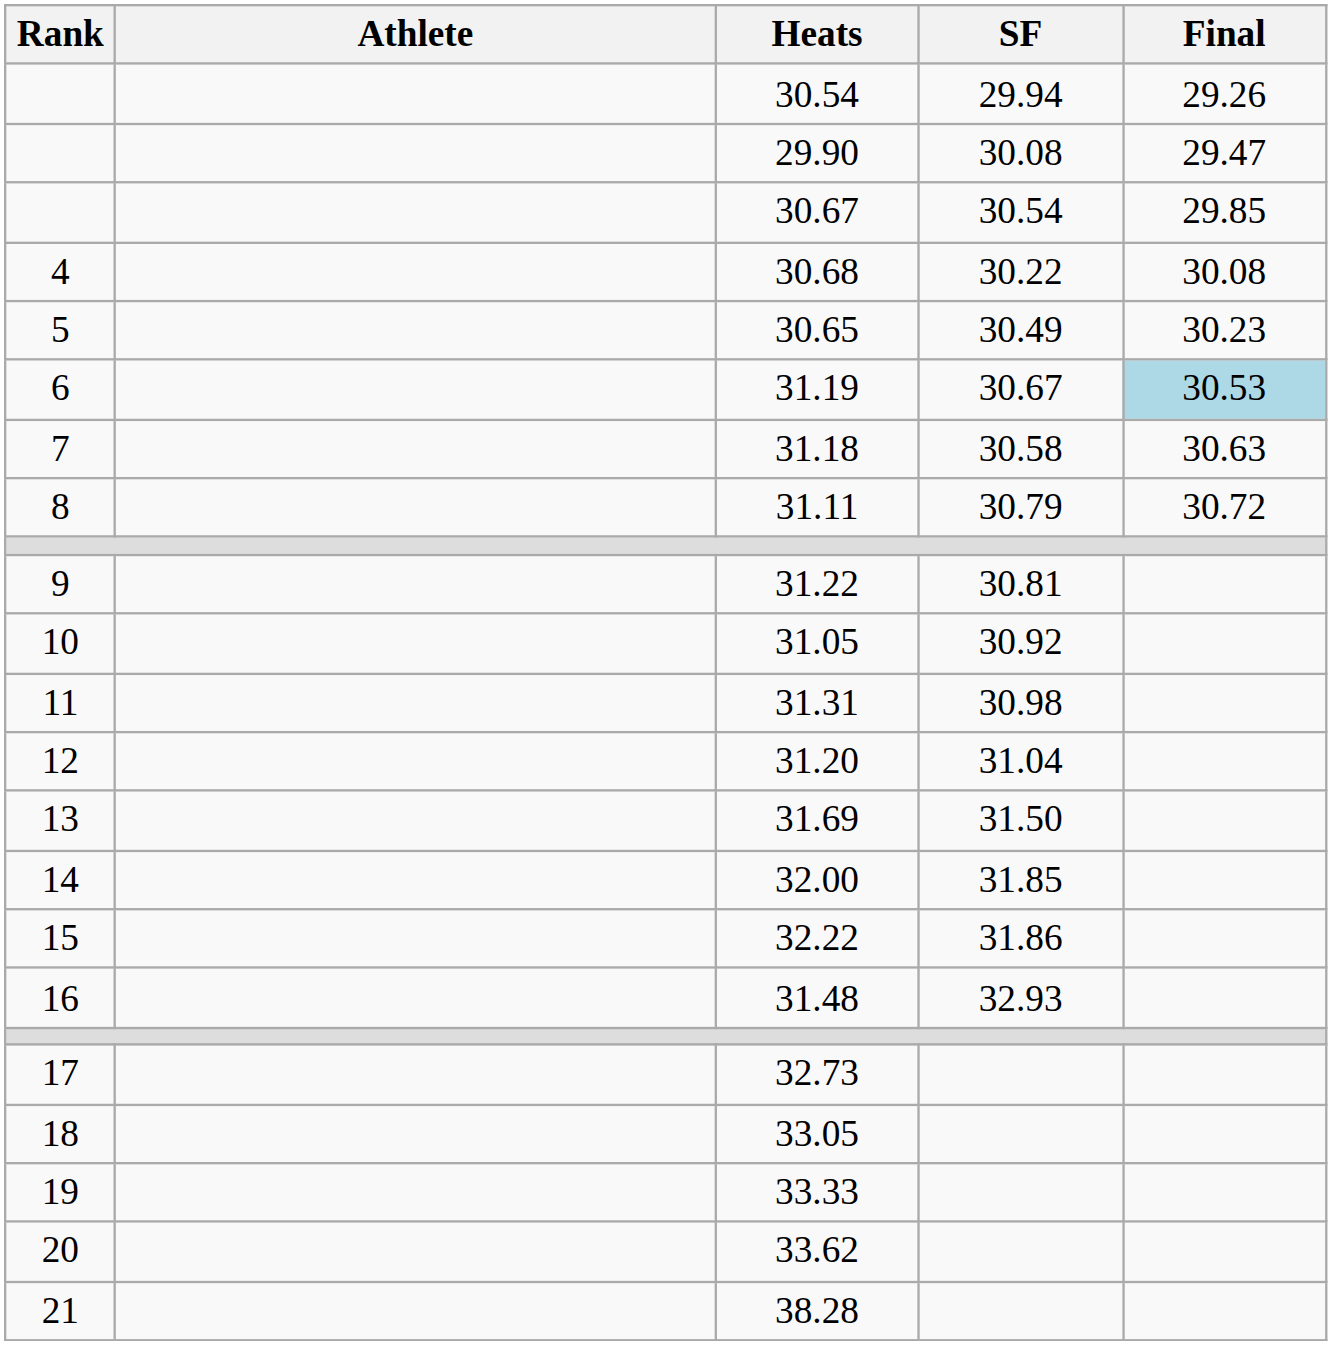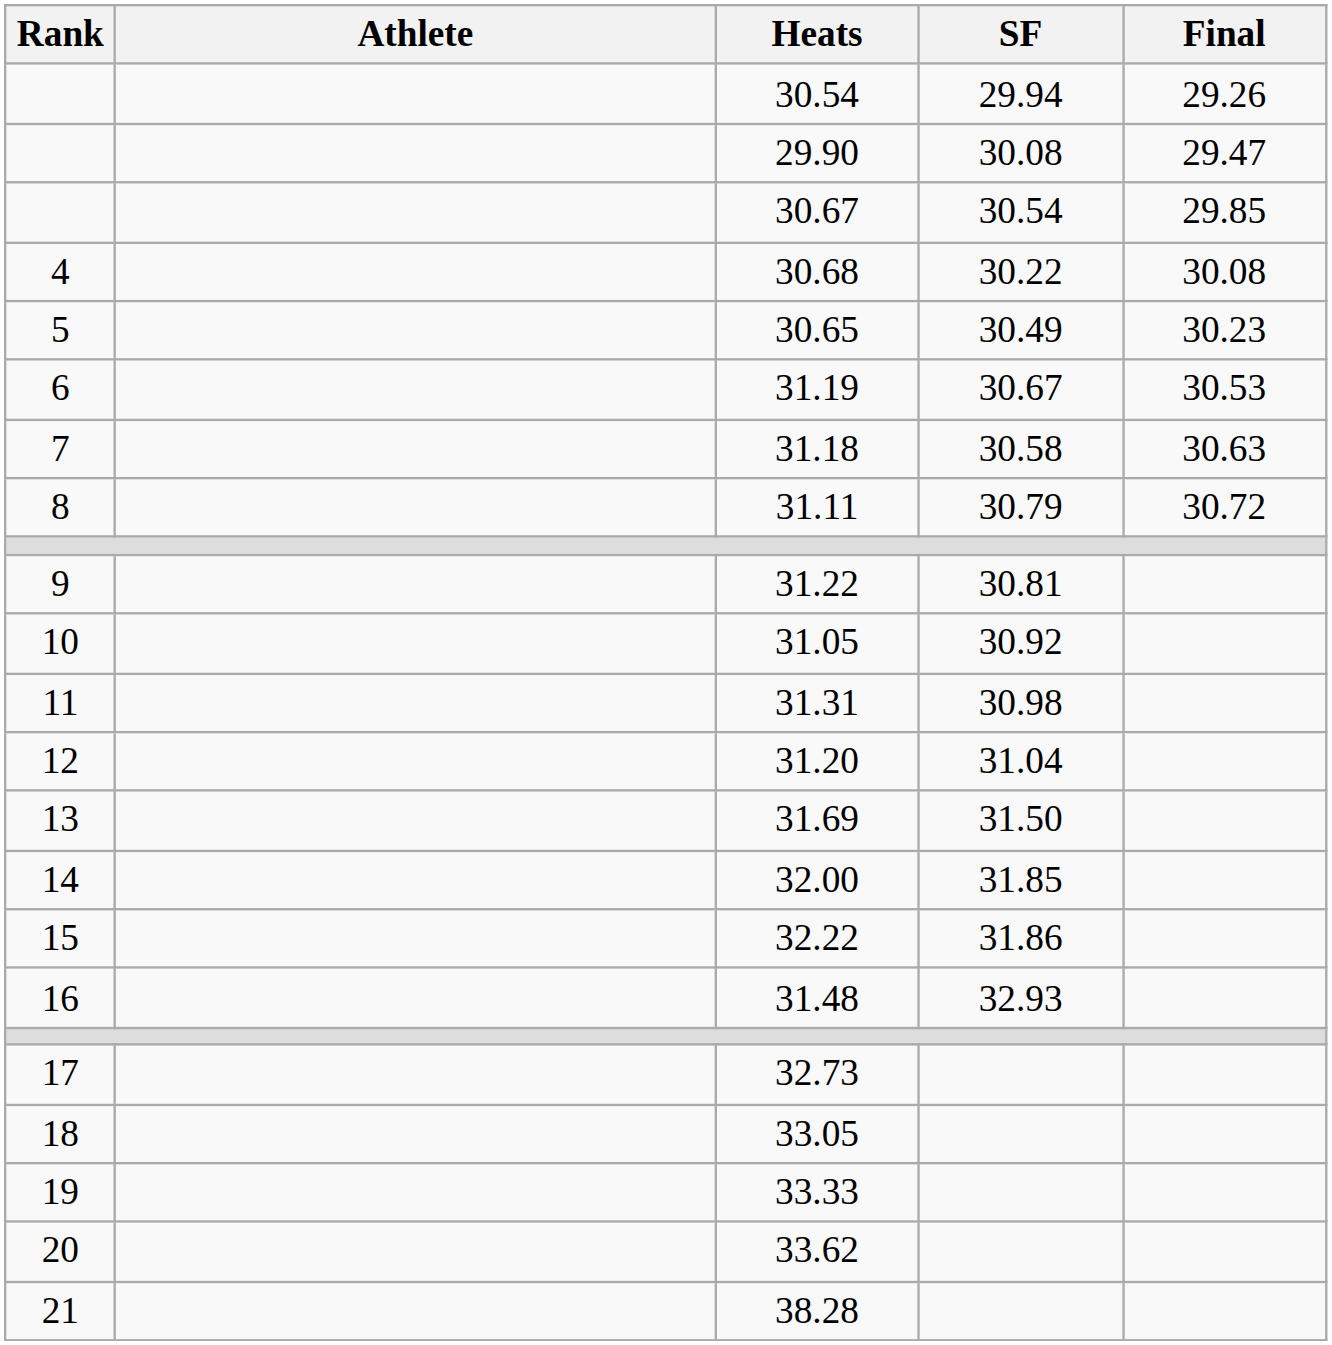(1224, 388) lightblue background -> (1224, 388) no background
